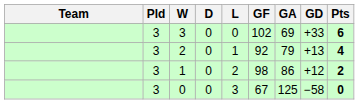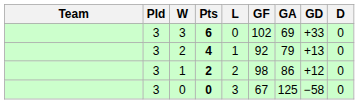columns swapped: (209, 14) <-> (340, 14)
